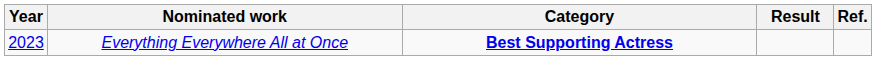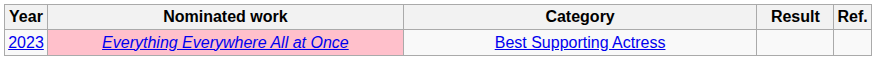(225, 42) no background -> (225, 42) pink background
(580, 42) bold -> (580, 42) normal
